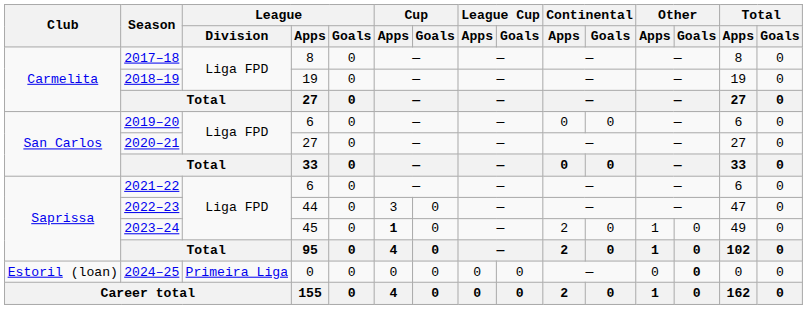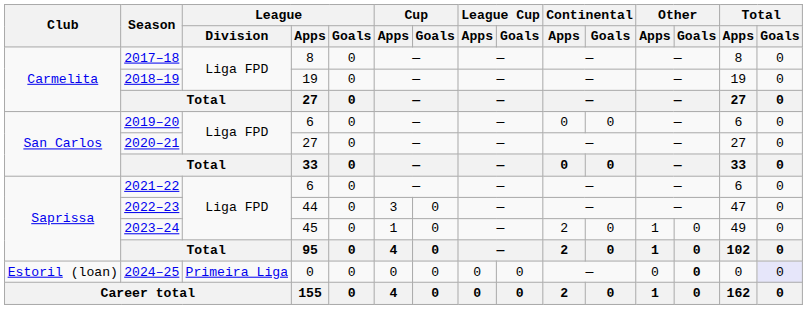(393, 229) bold -> (393, 229) normal
(780, 272) no background -> (780, 272) lavender background
